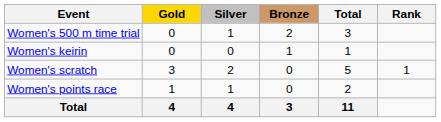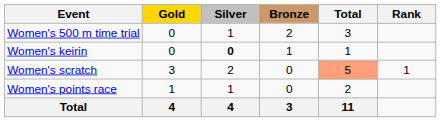(230, 51) normal -> (230, 51) bold
(348, 70) no background -> (348, 70) lightsalmon background
